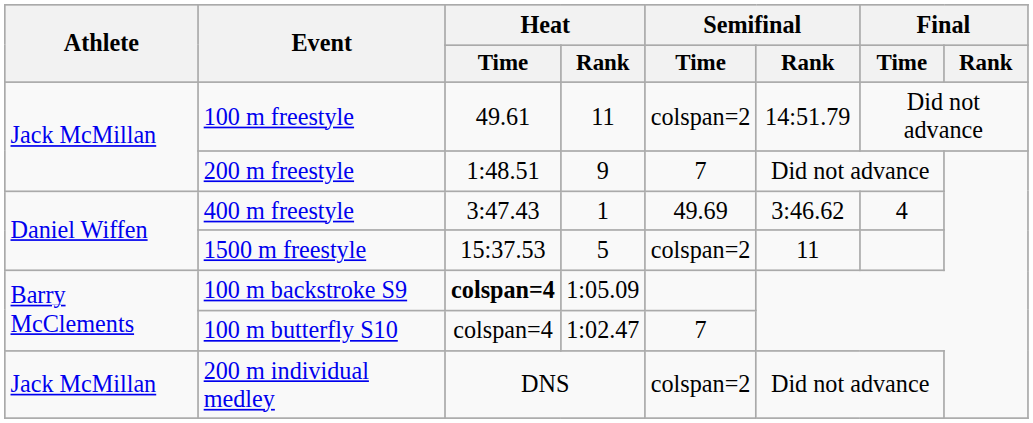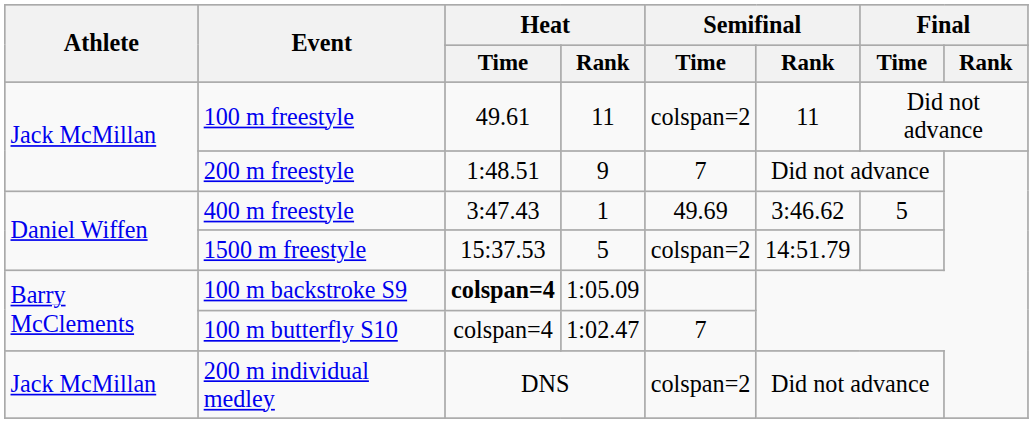(808, 116) 14:51.79 -> (808, 116) 11
(902, 210) 4 -> (902, 210) 5
(808, 250) 11 -> (808, 250) 14:51.79
